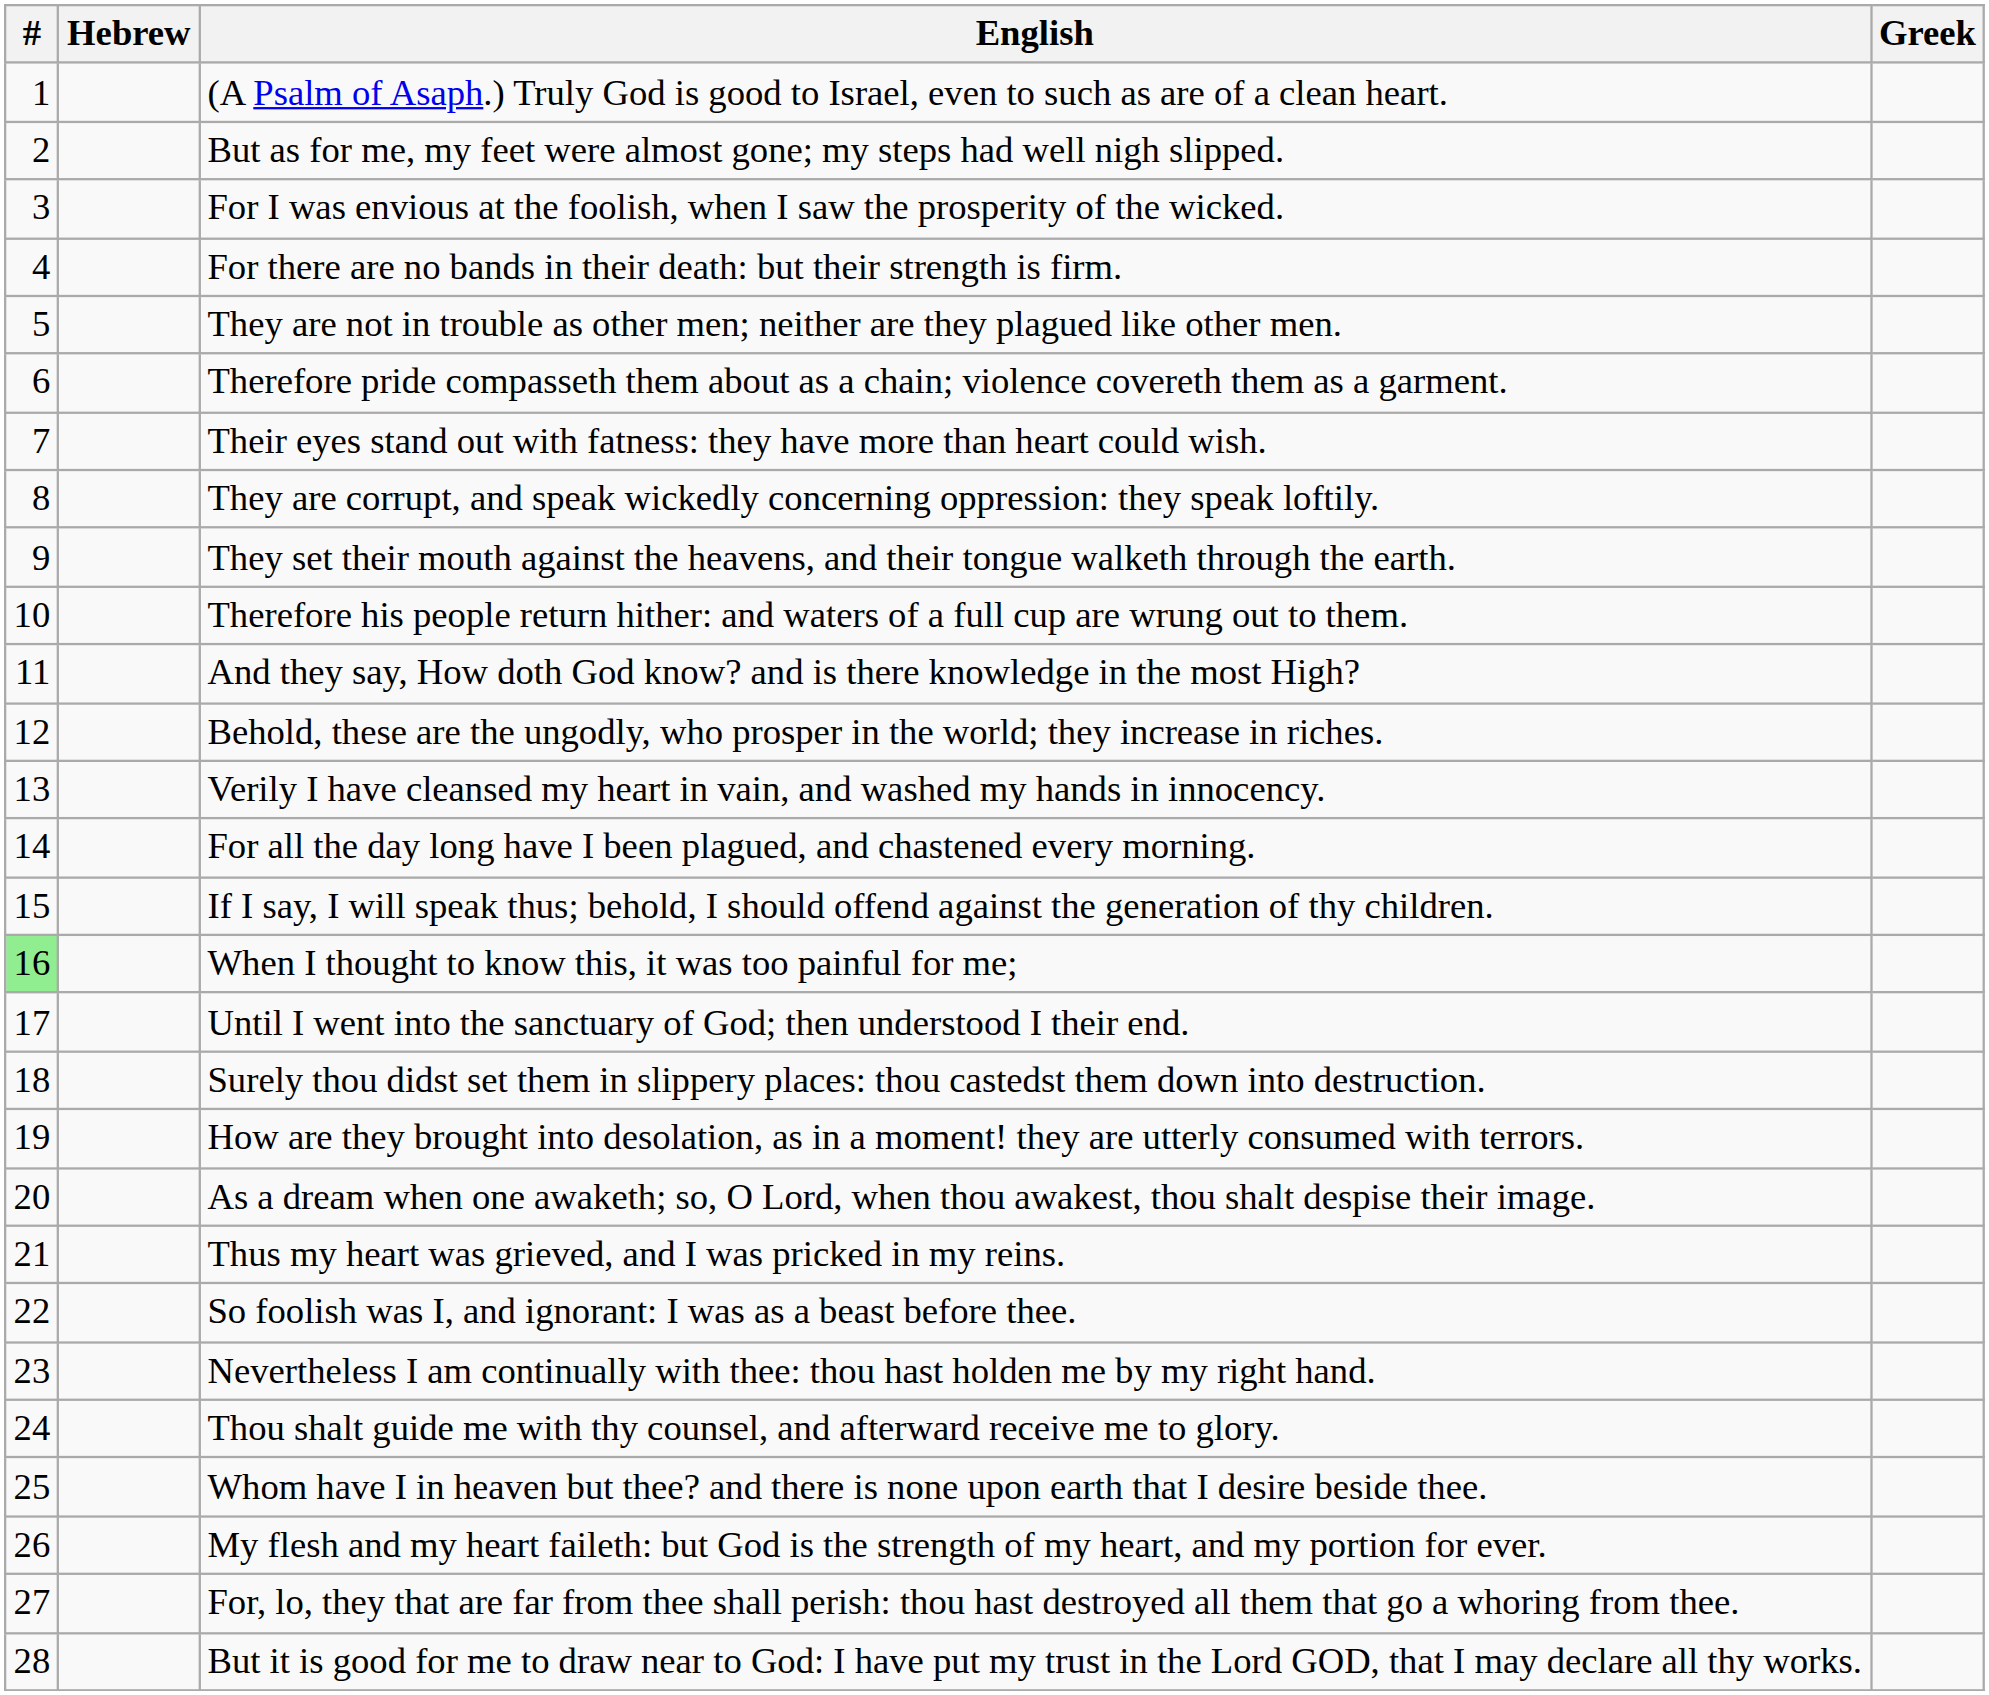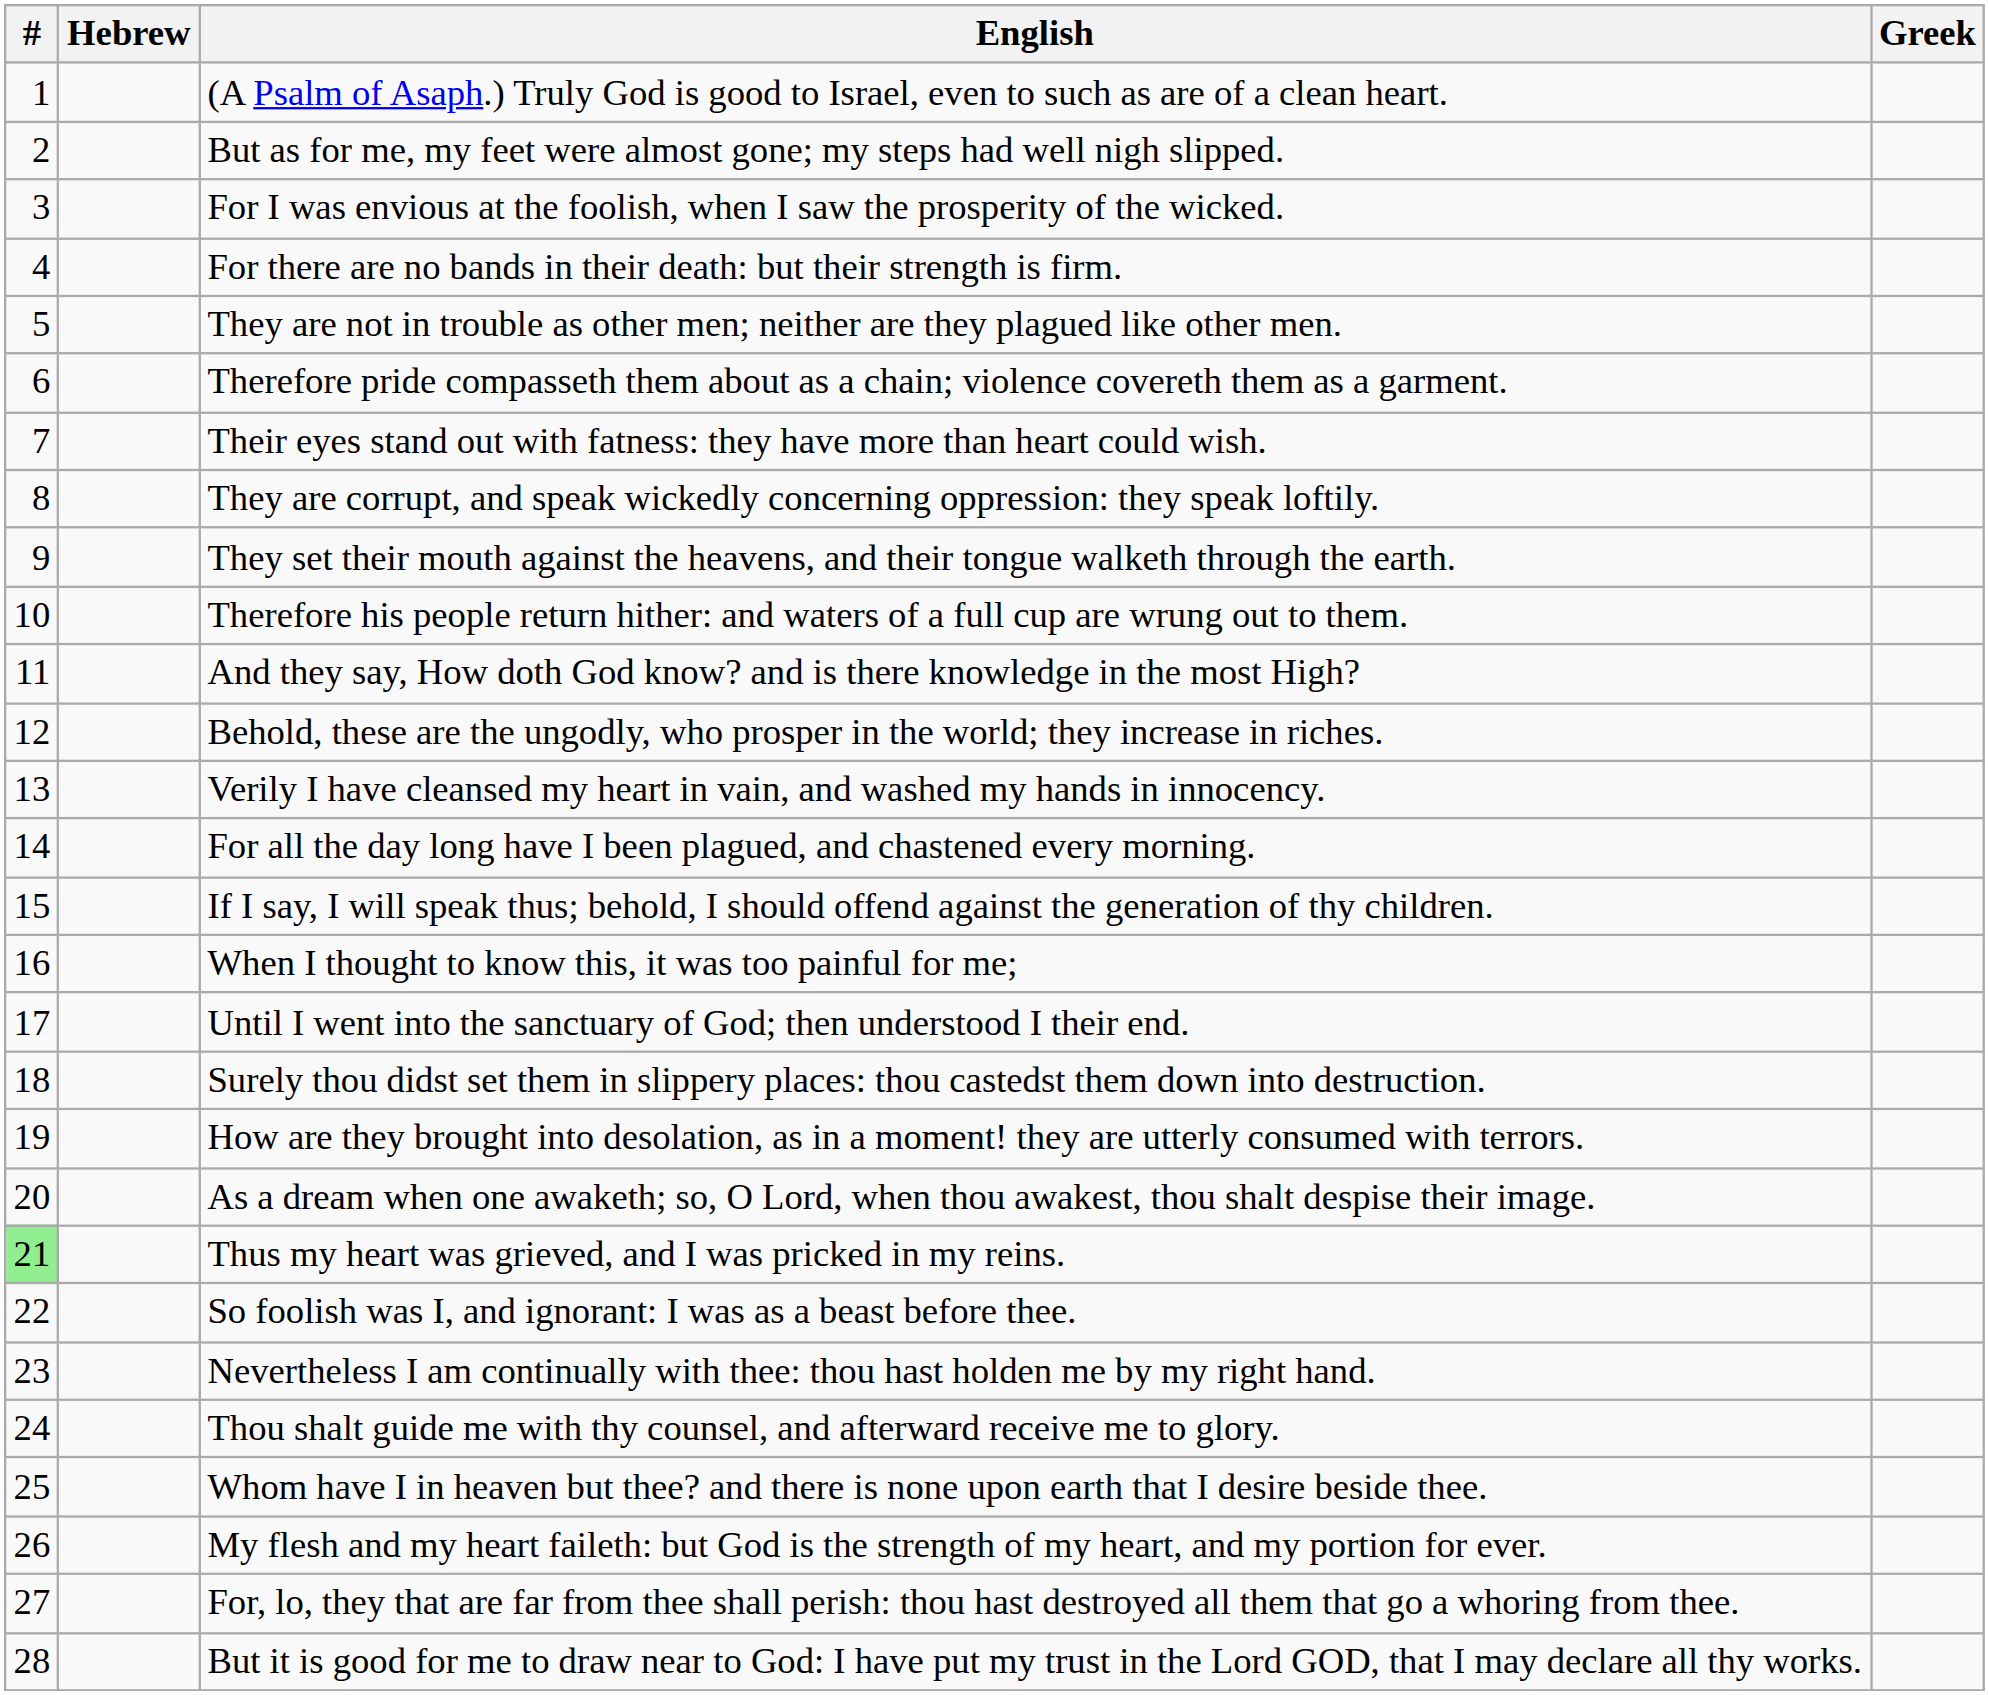(32, 963) lightgreen background -> (32, 963) no background
(32, 1253) no background -> (32, 1253) lightgreen background
